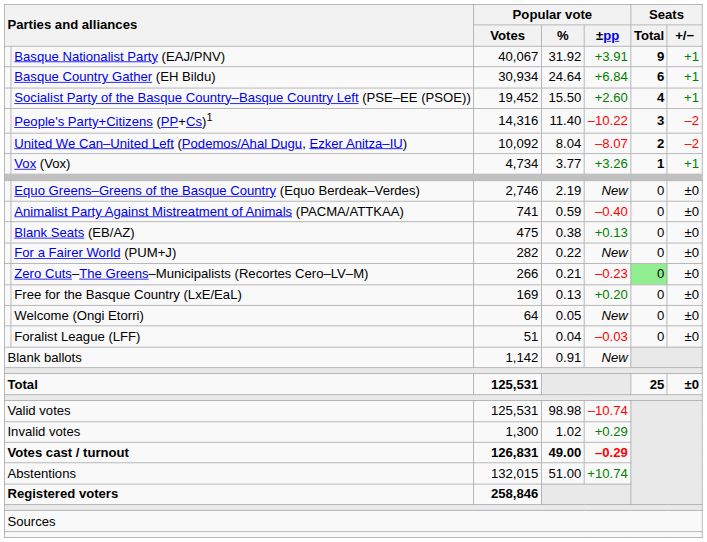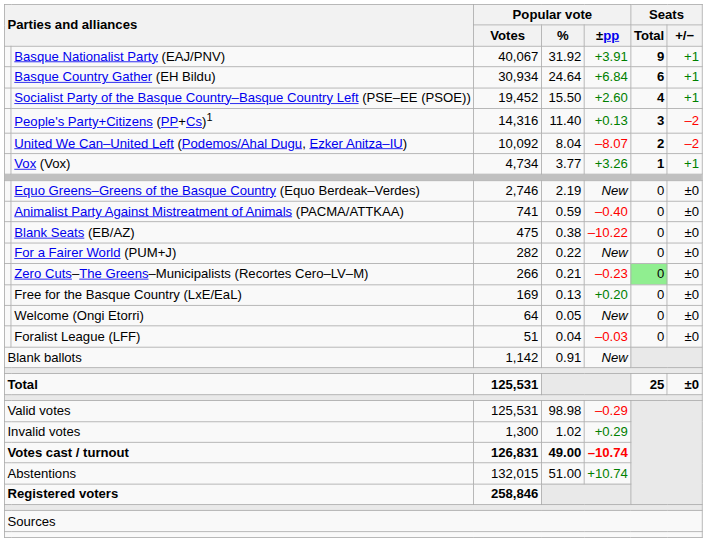(608, 120) –10.22 -> (611, 120) +0.13
(611, 232) +0.13 -> (608, 232) –10.22
(608, 411) –10.74 -> (611, 411) –0.29
(611, 452) –0.29 -> (608, 452) –10.74
